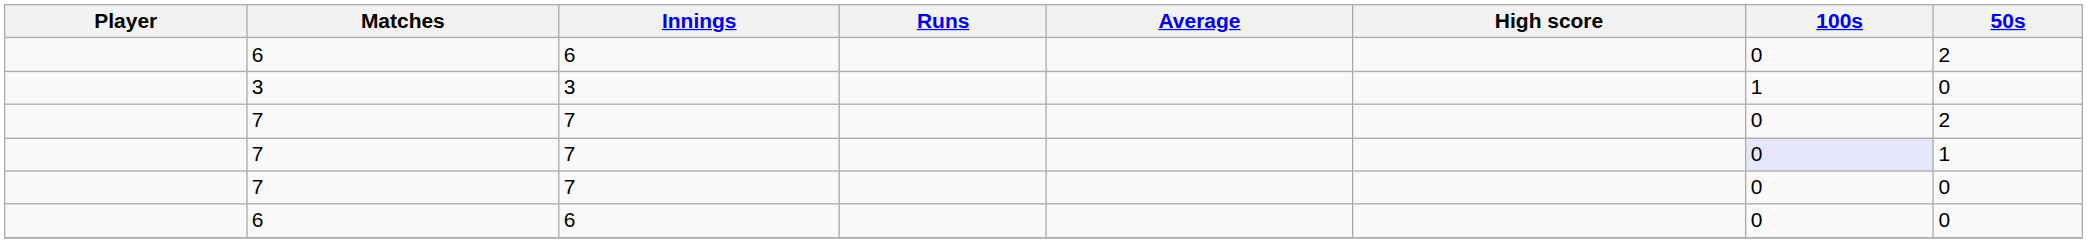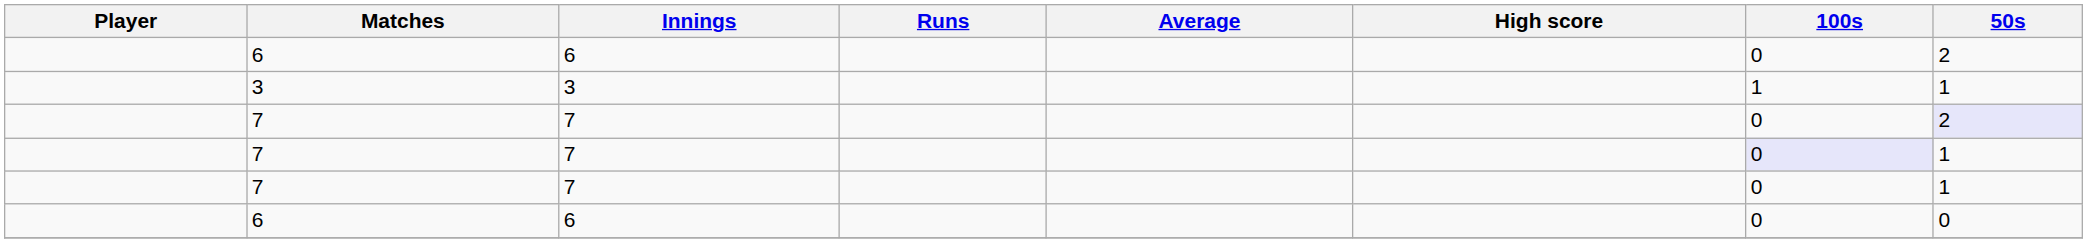(1944, 87) 0 -> (1944, 87) 1
(1944, 120) no background -> (1944, 120) lavender background
(1944, 187) 0 -> (1944, 187) 1
